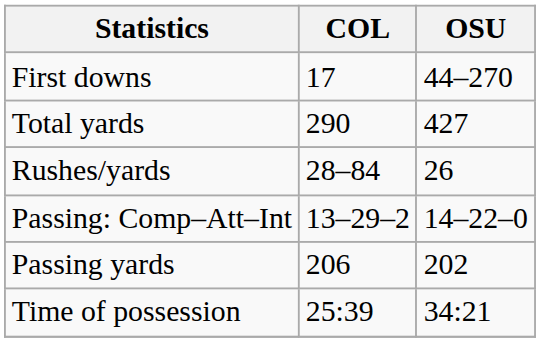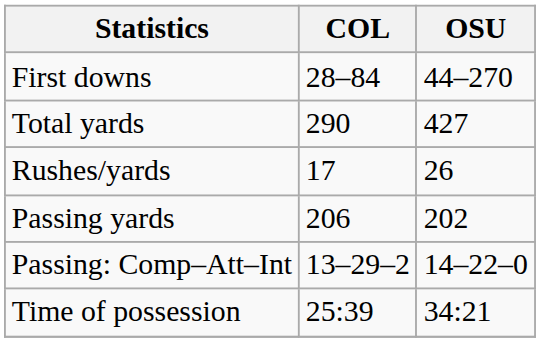(321, 76) 17 -> (343, 76) 28–84
(343, 170) 28–84 -> (321, 170) 17
rows swapped: (93, 264) <-> (152, 217)
